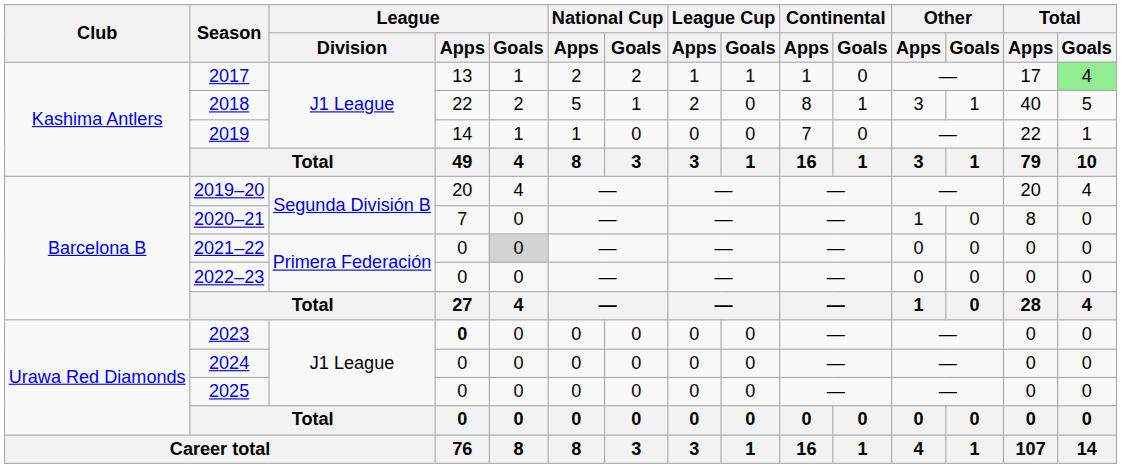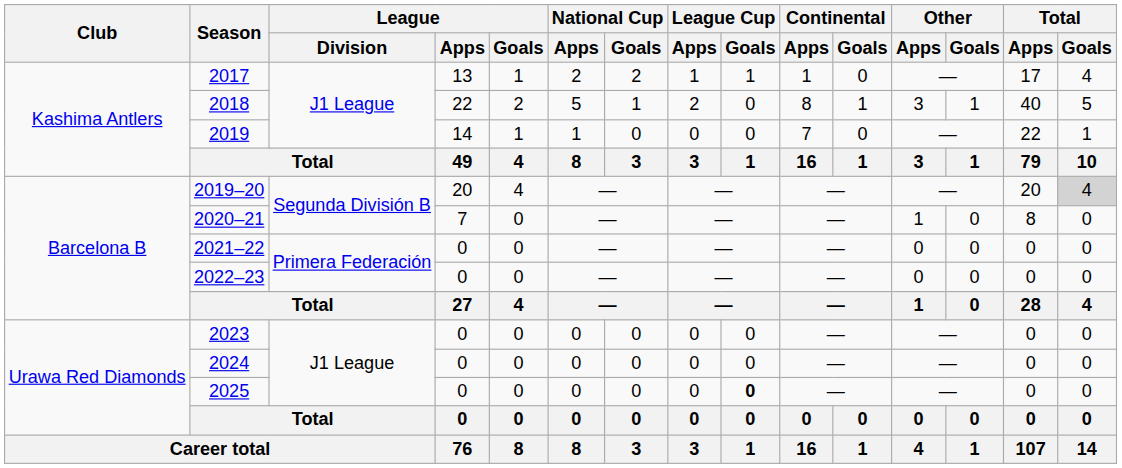(1087, 76) lightgreen background -> (1087, 76) no background
(1087, 190) no background -> (1087, 190) lightgrey background
(518, 248) lightgrey background -> (518, 248) no background
(462, 334) bold -> (462, 334) normal
(750, 391) normal -> (750, 391) bold
